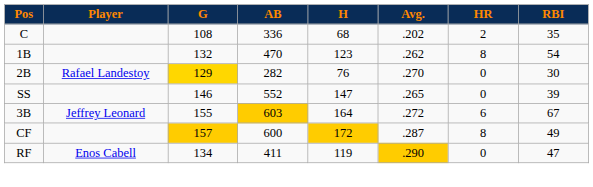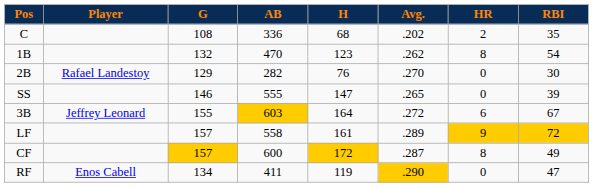(203, 73) gold background -> (203, 73) no background
(273, 93) 552 -> (273, 93) 555
+ row: (24, 133)
